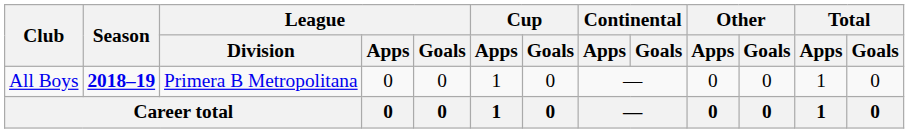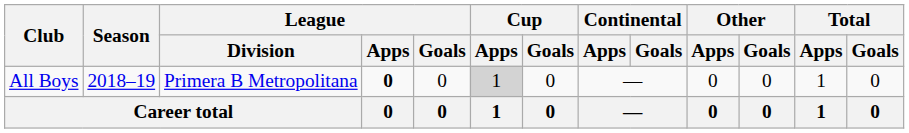(121, 81) bold -> (121, 81) normal
(388, 81) normal -> (388, 81) bold
(496, 81) no background -> (496, 81) lightgrey background
